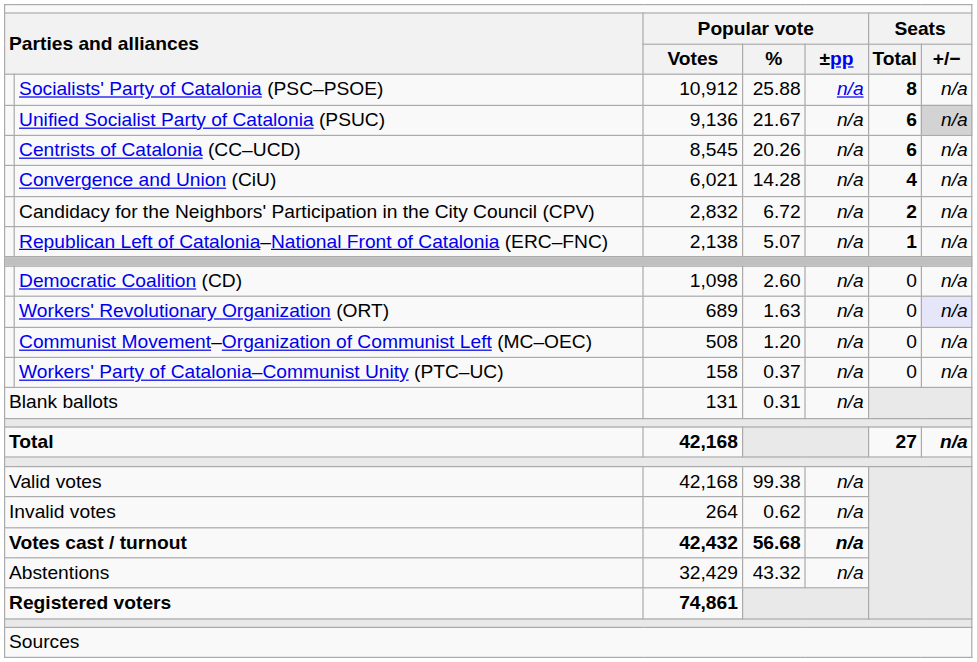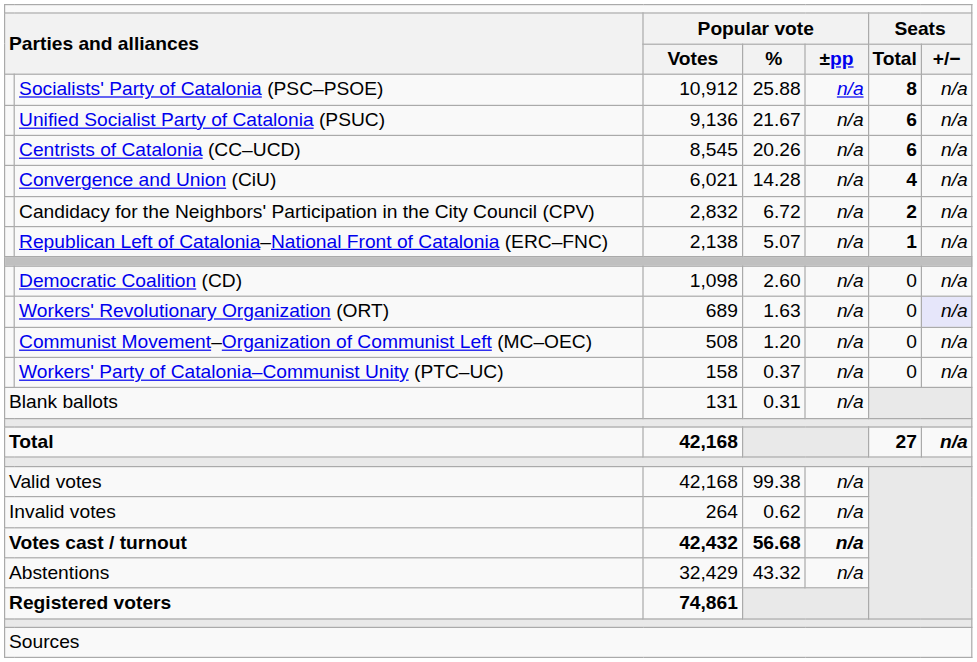(954, 119) lightgrey background -> (954, 119) no background
